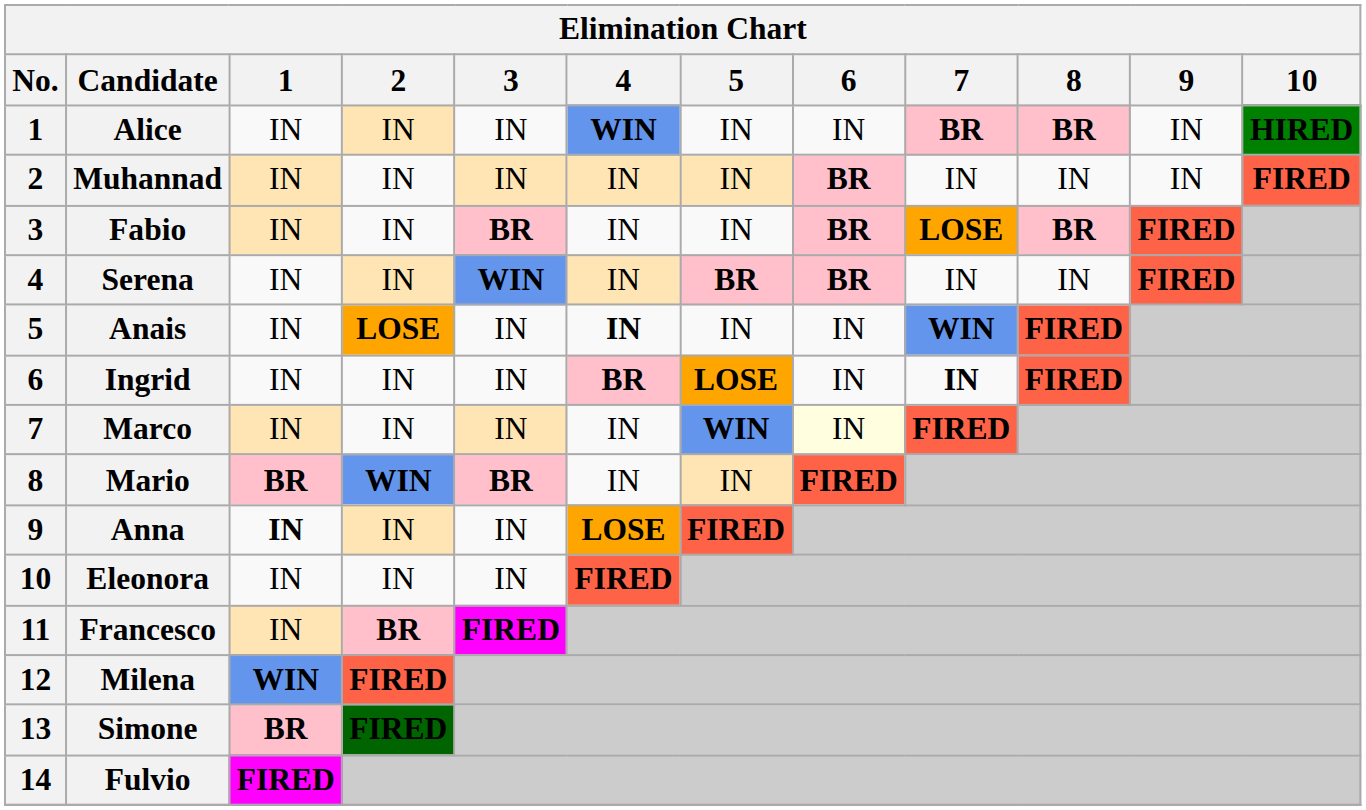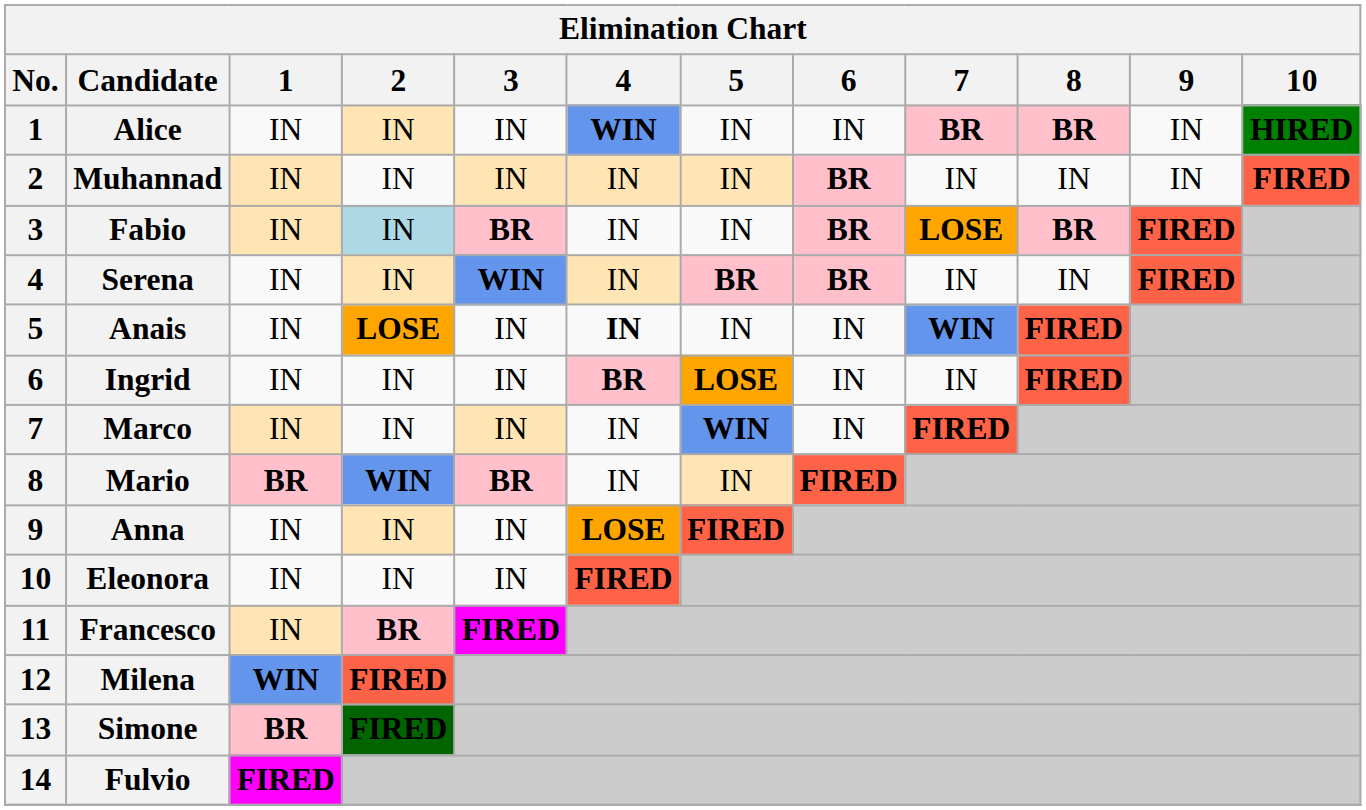(398, 229) no background -> (398, 229) lightblue background
(961, 379) bold -> (961, 379) normal
(849, 429) lightyellow background -> (849, 429) no background
(286, 529) bold -> (286, 529) normal
